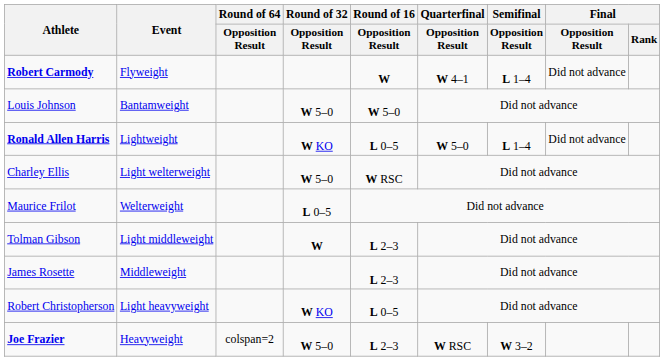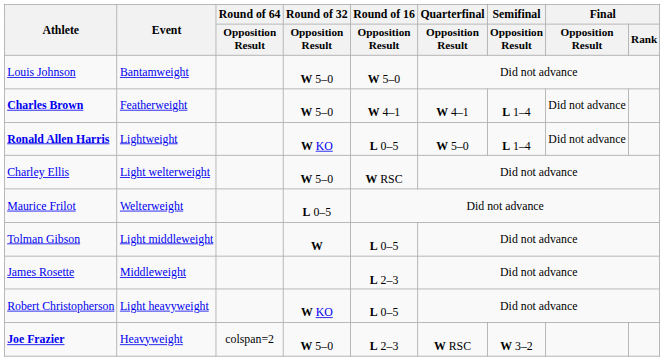- row: (50, 72)
+ row: (45, 106)
(384, 246) L 2–3 -> (384, 246) L 0–5
